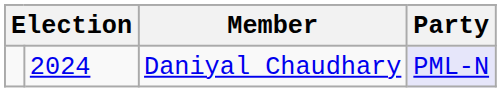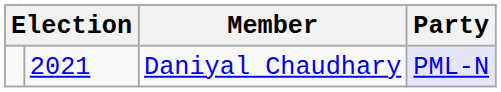(60, 67) 2024 -> (60, 67) 2021
